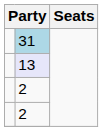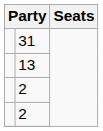(27, 41) lightblue background -> (27, 41) no background
(27, 65) lavender background -> (27, 65) no background
